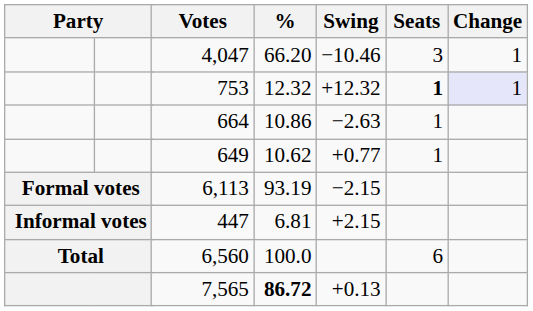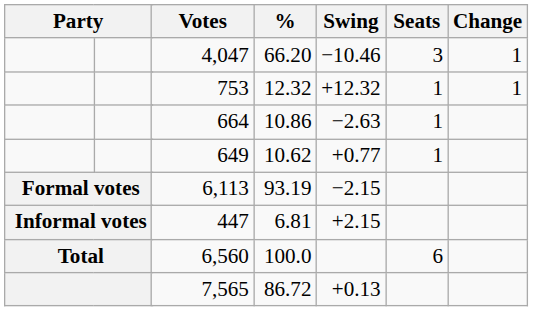(438, 88) bold -> (438, 88) normal
(517, 88) lavender background -> (517, 88) no background
(288, 289) bold -> (288, 289) normal
